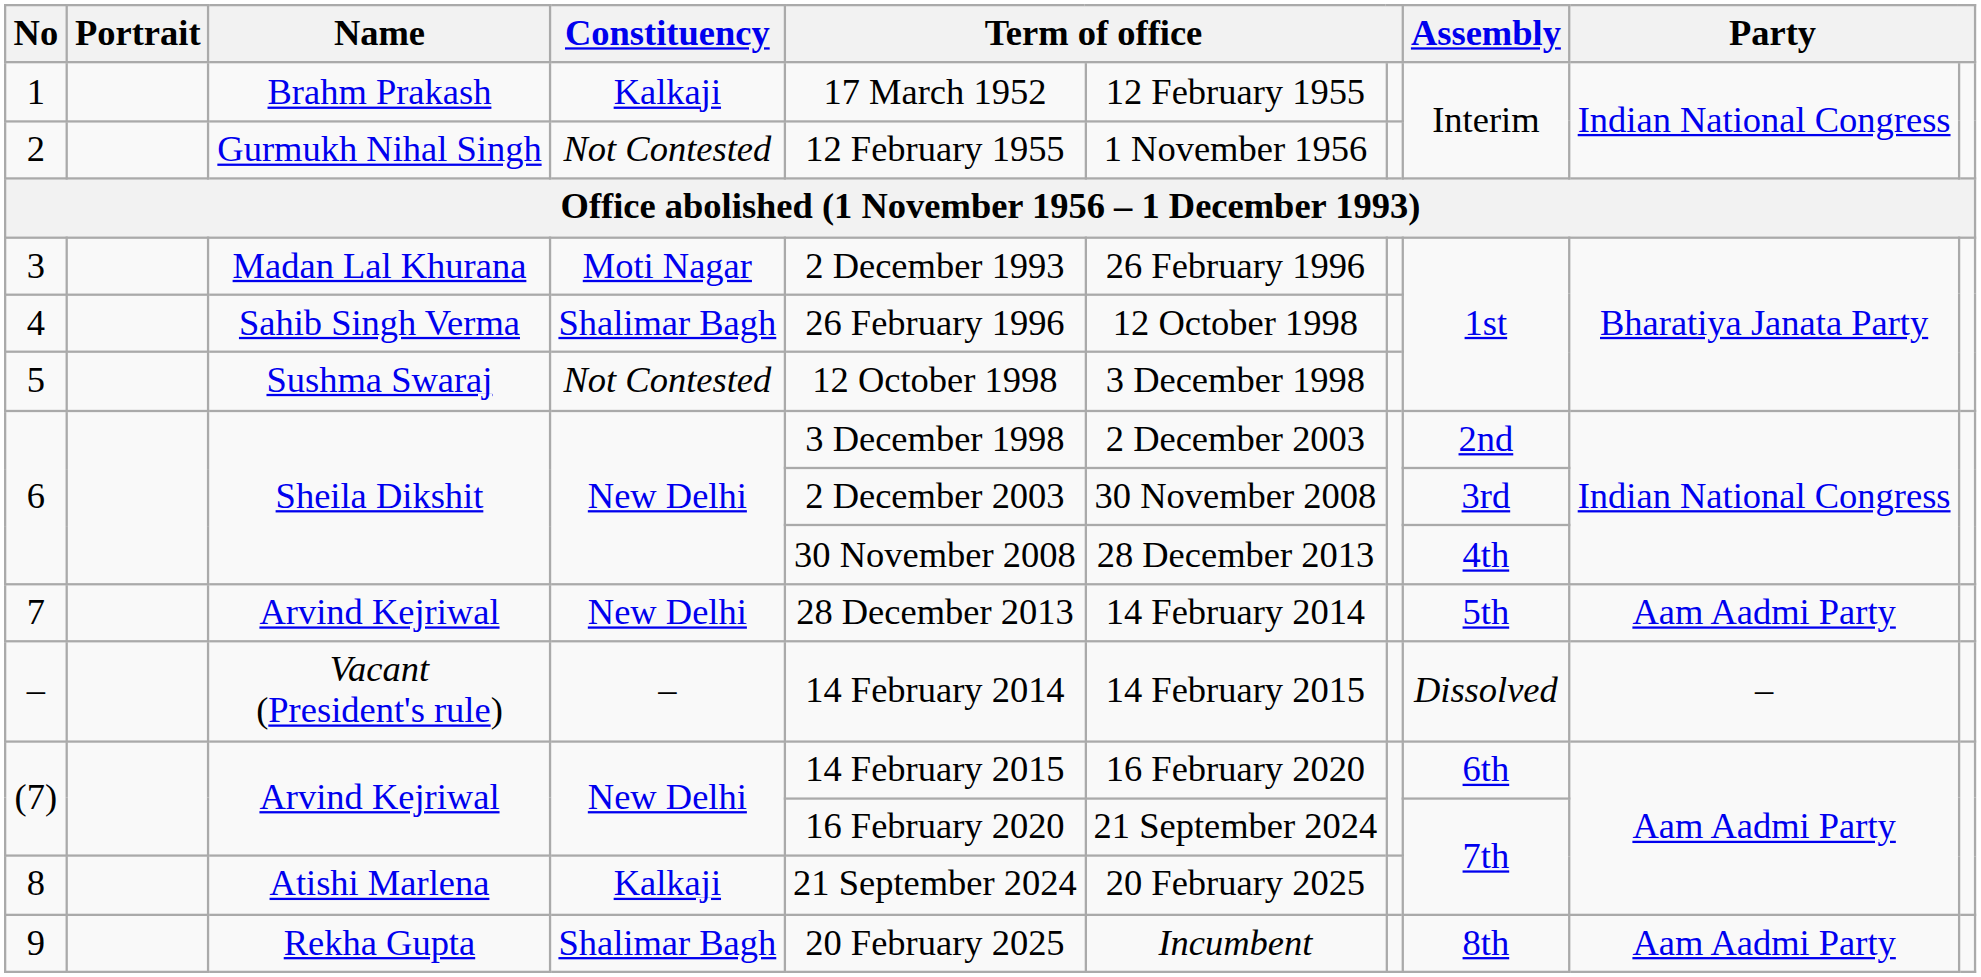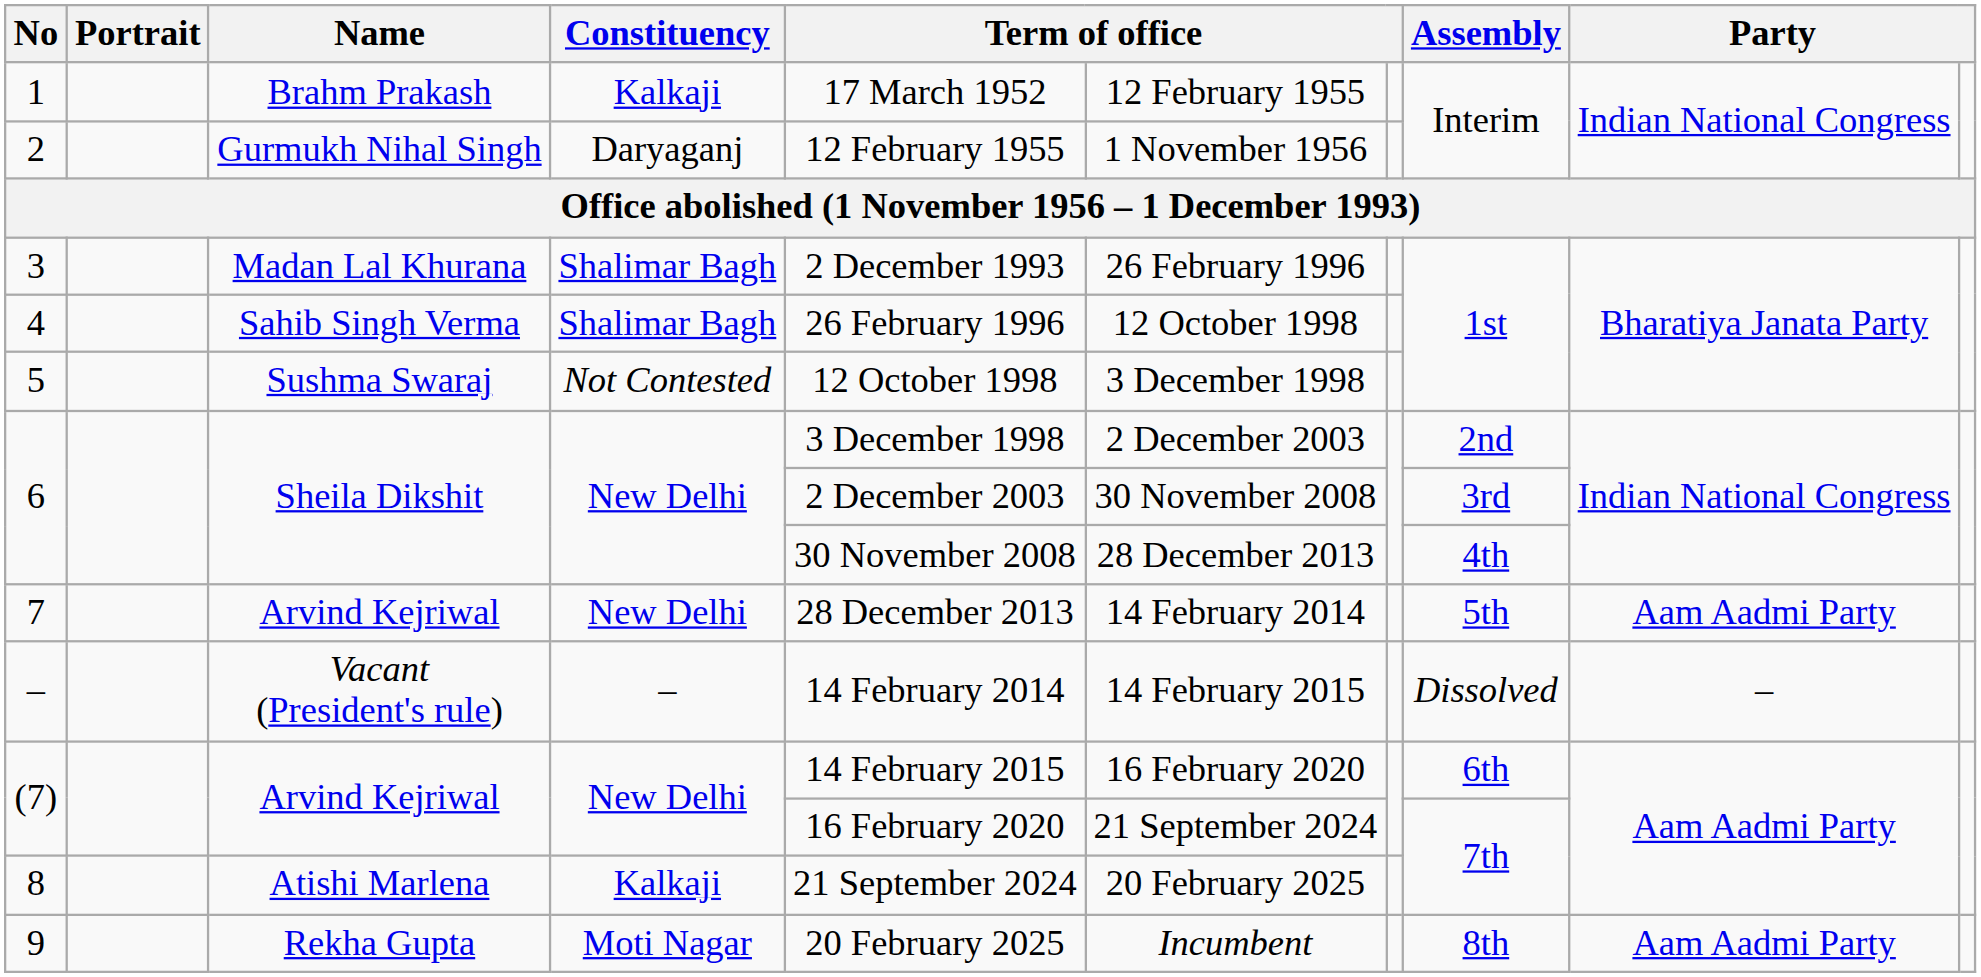(667, 149) Not Contested -> (667, 149) Daryaganj
(667, 264) Moti Nagar -> (667, 264) Shalimar Bagh
(667, 942) Shalimar Bagh -> (667, 942) Moti Nagar
